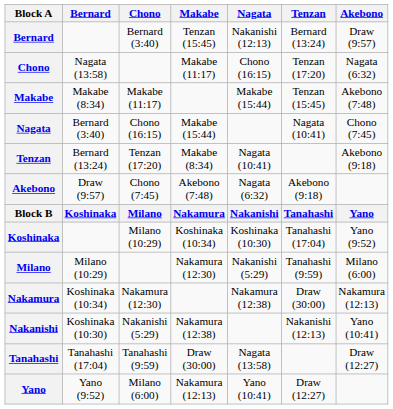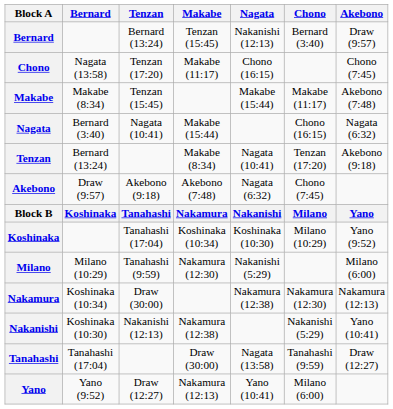columns swapped: (145, 13) <-> (308, 13)
(362, 67) Nagata (6:32) -> (362, 67) Chono (7:45)
(362, 128) Chono (7:45) -> (362, 128) Nagata (6:32)
